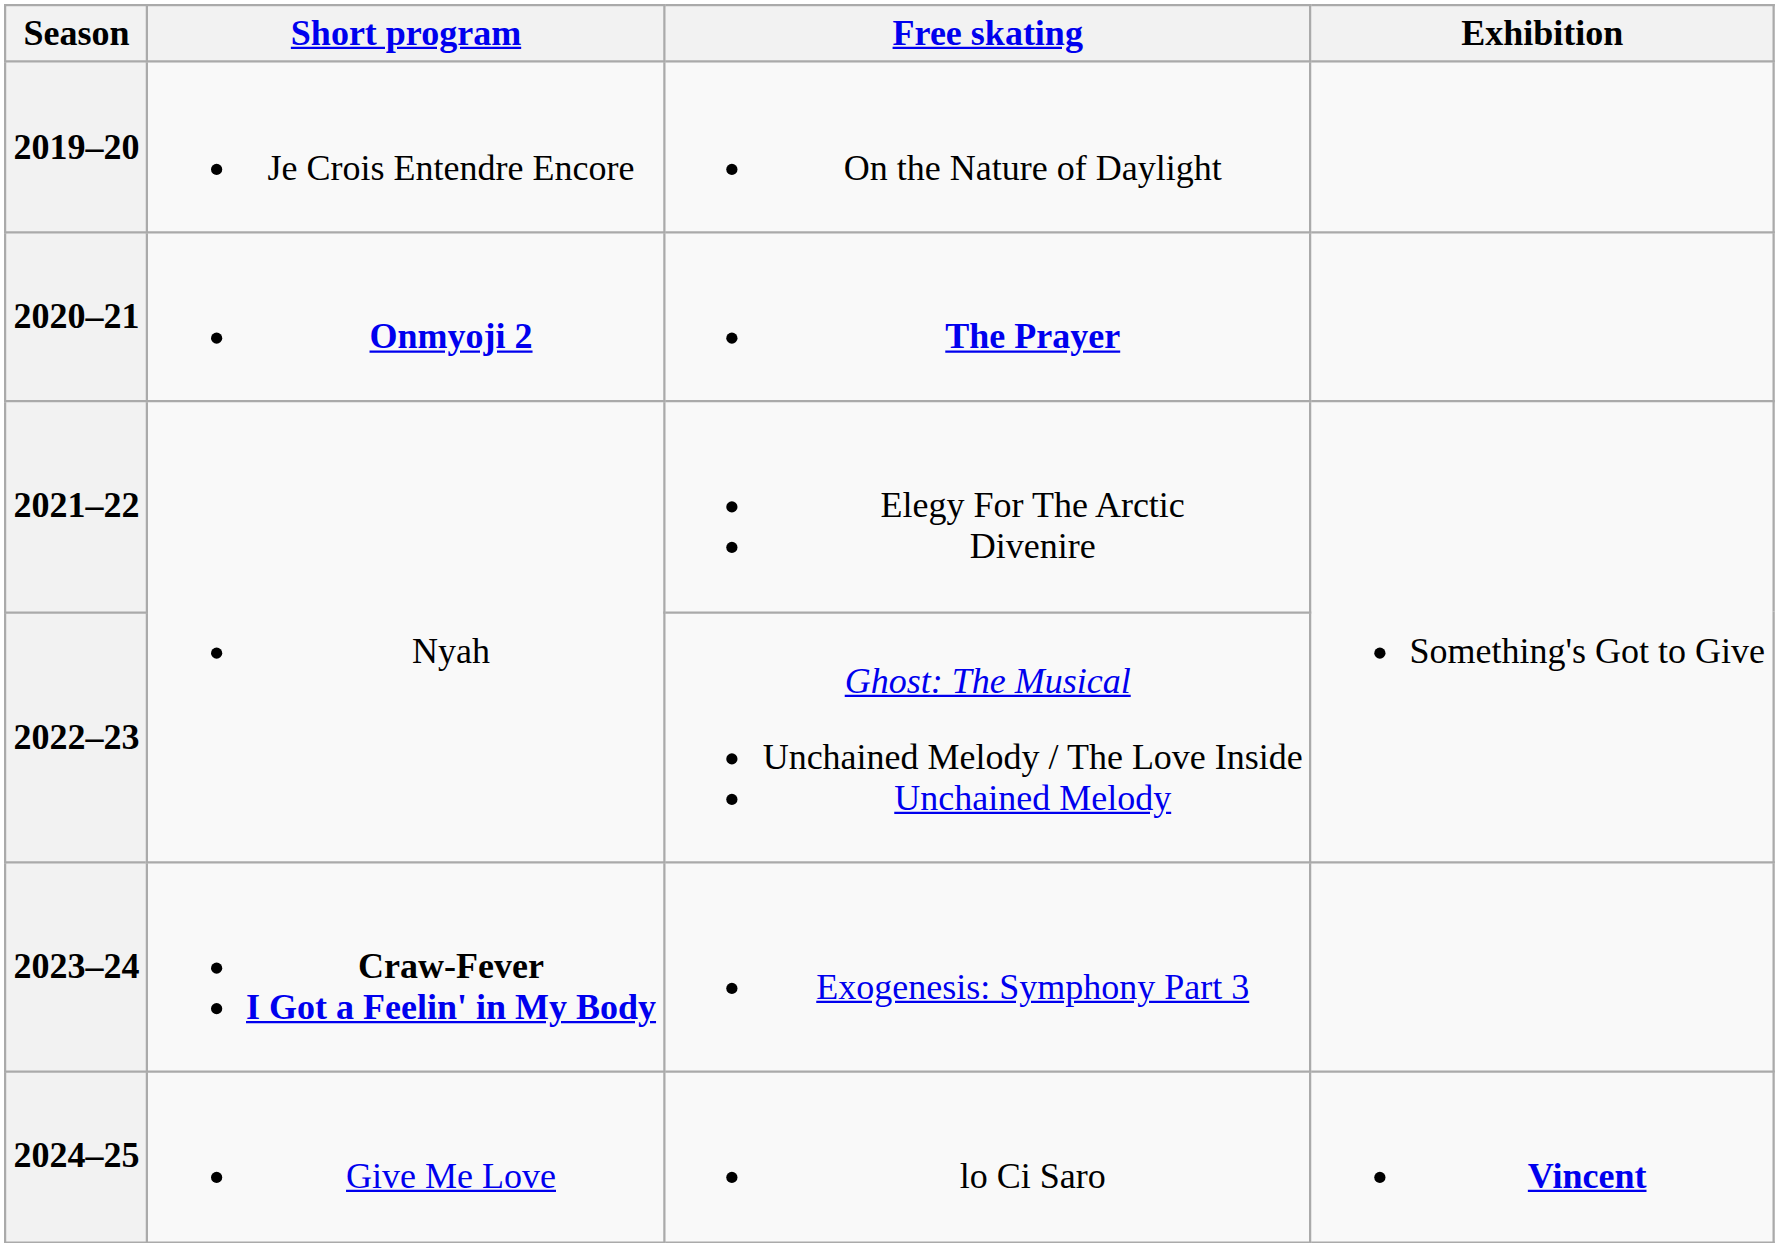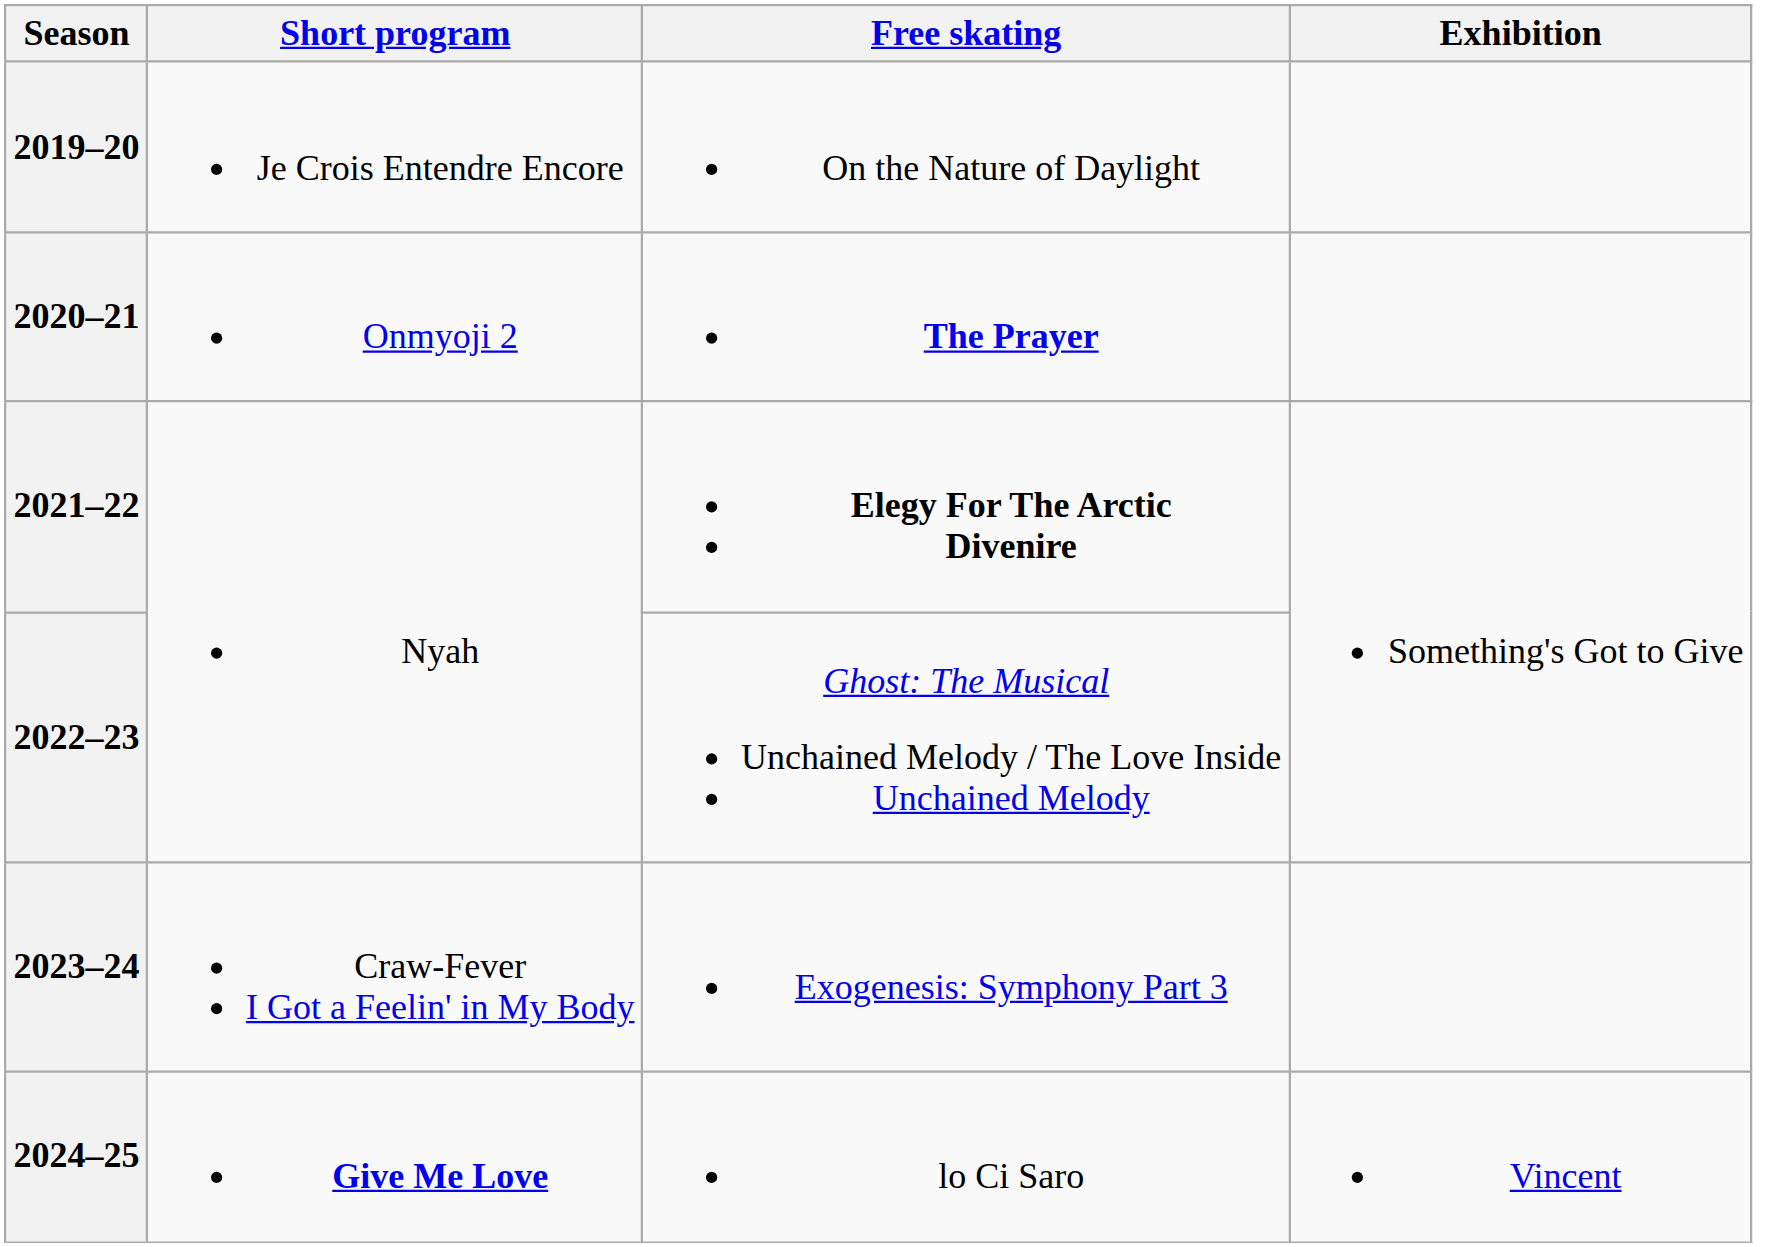(406, 337) bold -> (395, 337) normal
(988, 527) normal -> (966, 527) bold
(406, 987) bold -> (395, 987) normal
(406, 1177) normal -> (395, 1177) bold
(1542, 1177) bold -> (1521, 1177) normal
